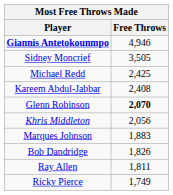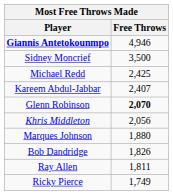(140, 58) 3,505 -> (140, 58) 3,500
(140, 89) 2,408 -> (140, 89) 2,407
(140, 136) 1,883 -> (140, 136) 1,880
